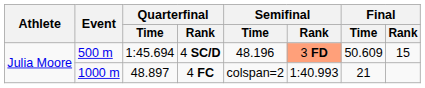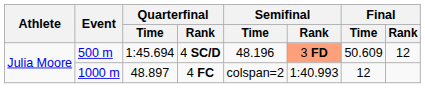(403, 53) 15 -> (403, 53) 12
(364, 73) 21 -> (364, 73) 12
